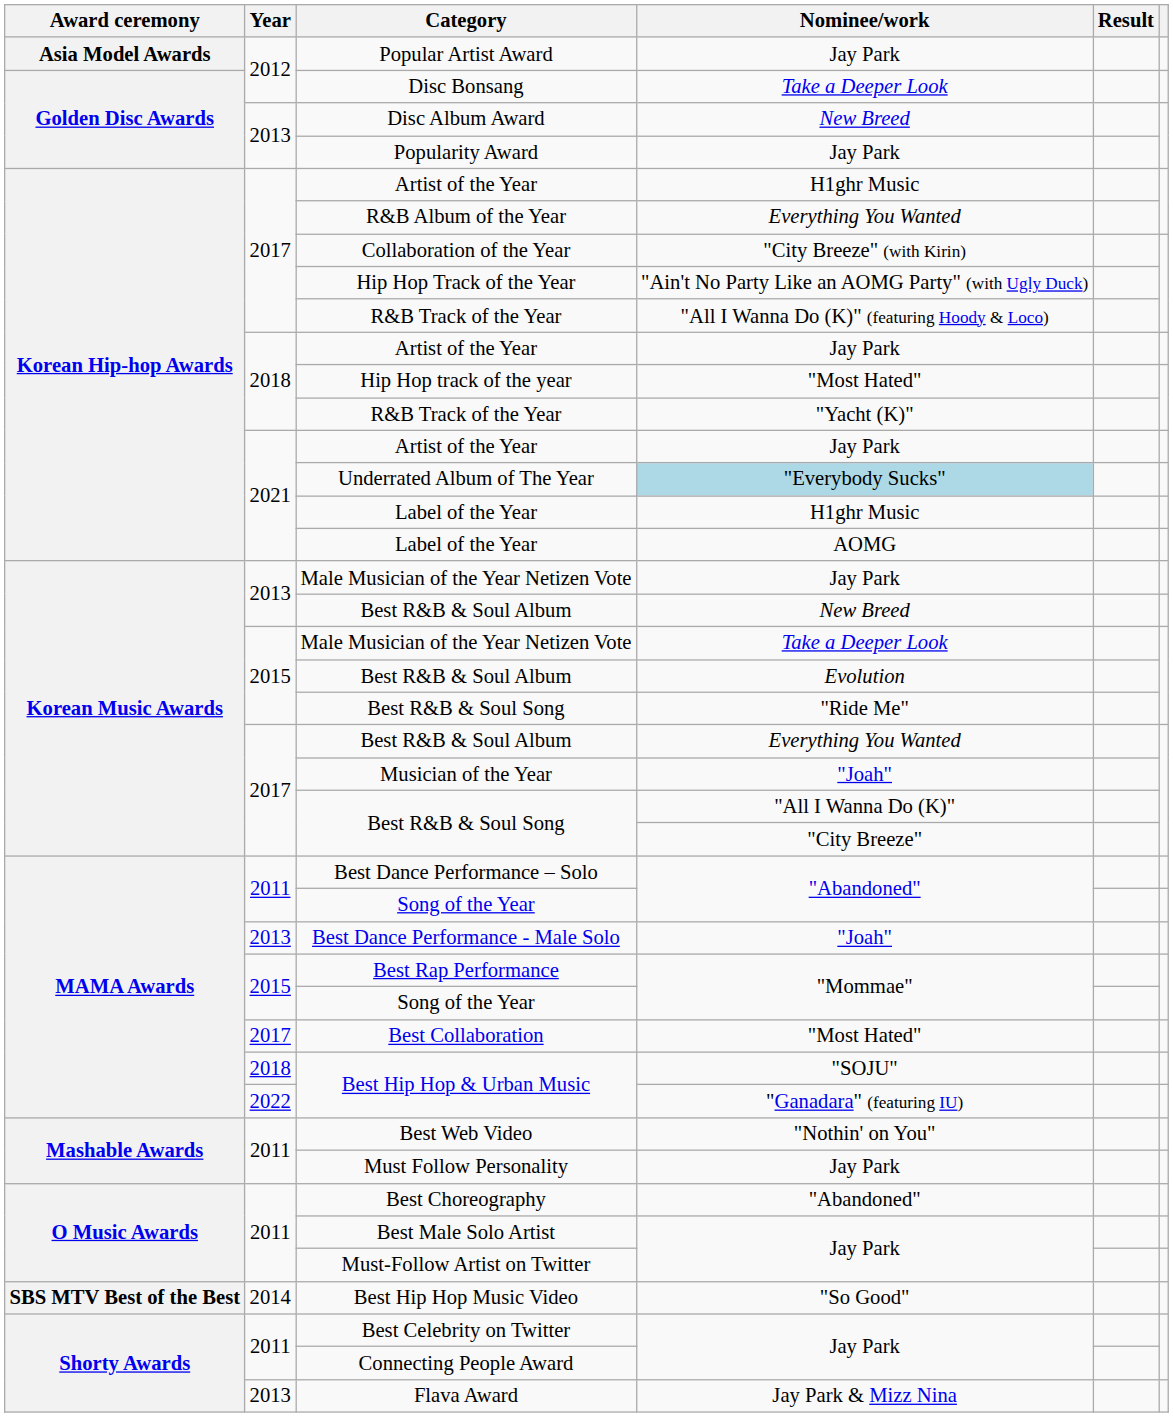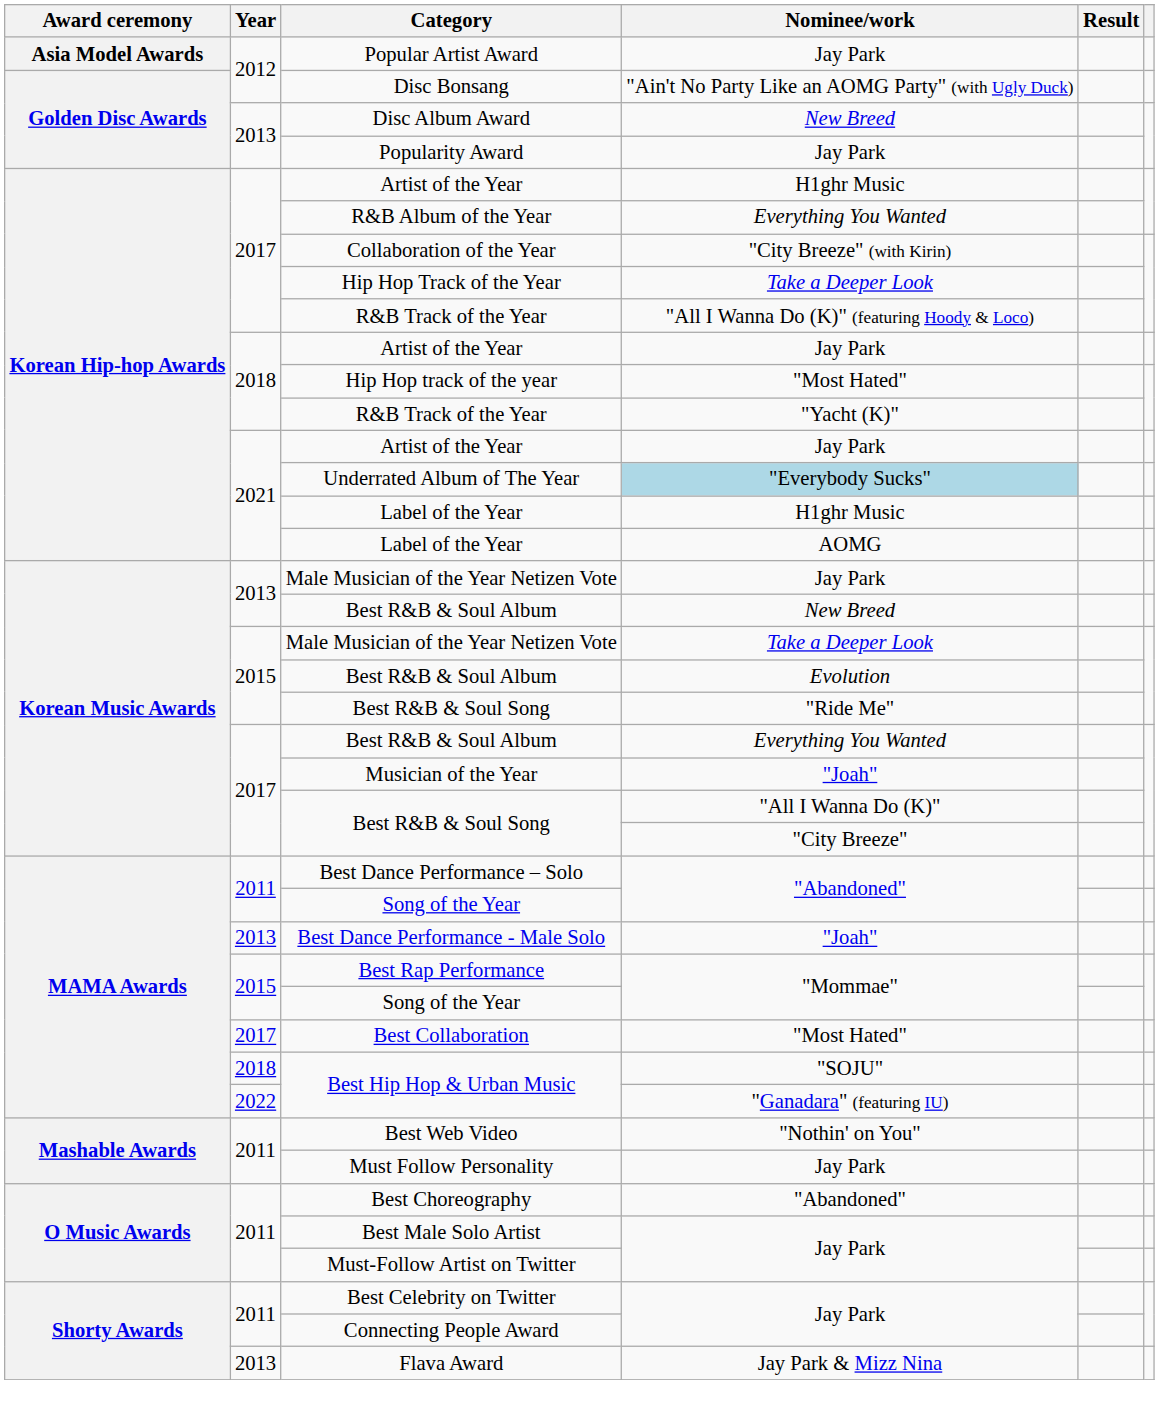(865, 86) Take a Deeper Look -> (850, 86) "Ain't No Party Like an AOMG Party" (with Ugly Duck)
(865, 282) "Ain't No Party Like an AOMG Party" (with Ugly Duck) -> (850, 282) Take a Deeper Look
- row: (270, 1297)
